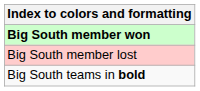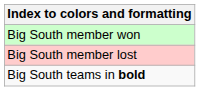(79, 34) bold -> (74, 34) normal
